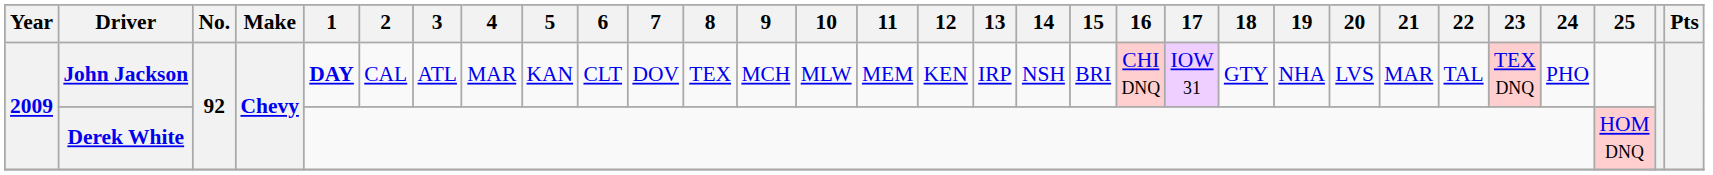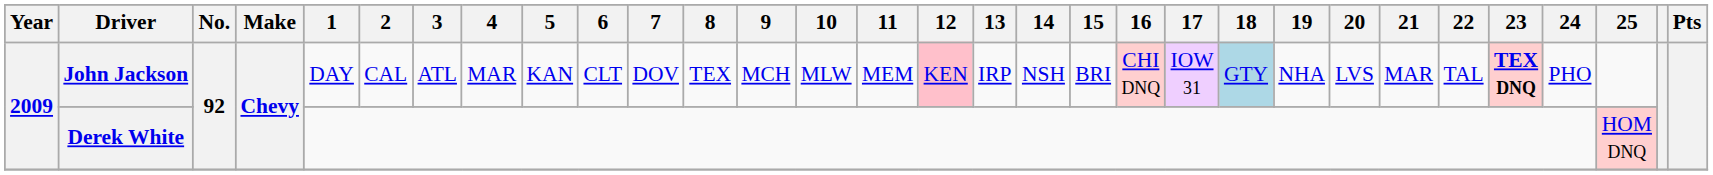(332, 73) bold -> (332, 73) normal
(946, 73) no background -> (946, 73) pink background
(1246, 73) no background -> (1246, 73) lightblue background
(1515, 72) normal -> (1516, 73) bold
